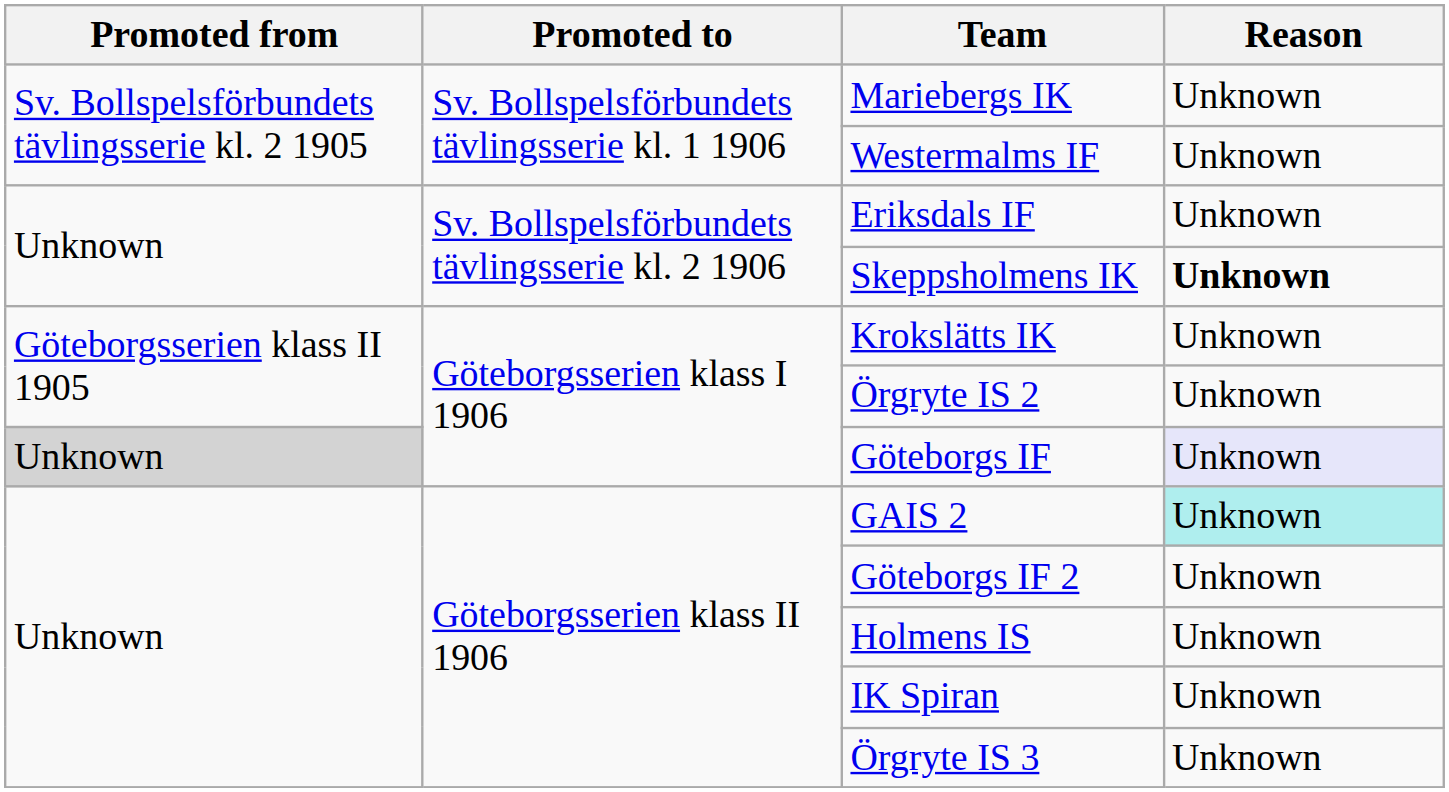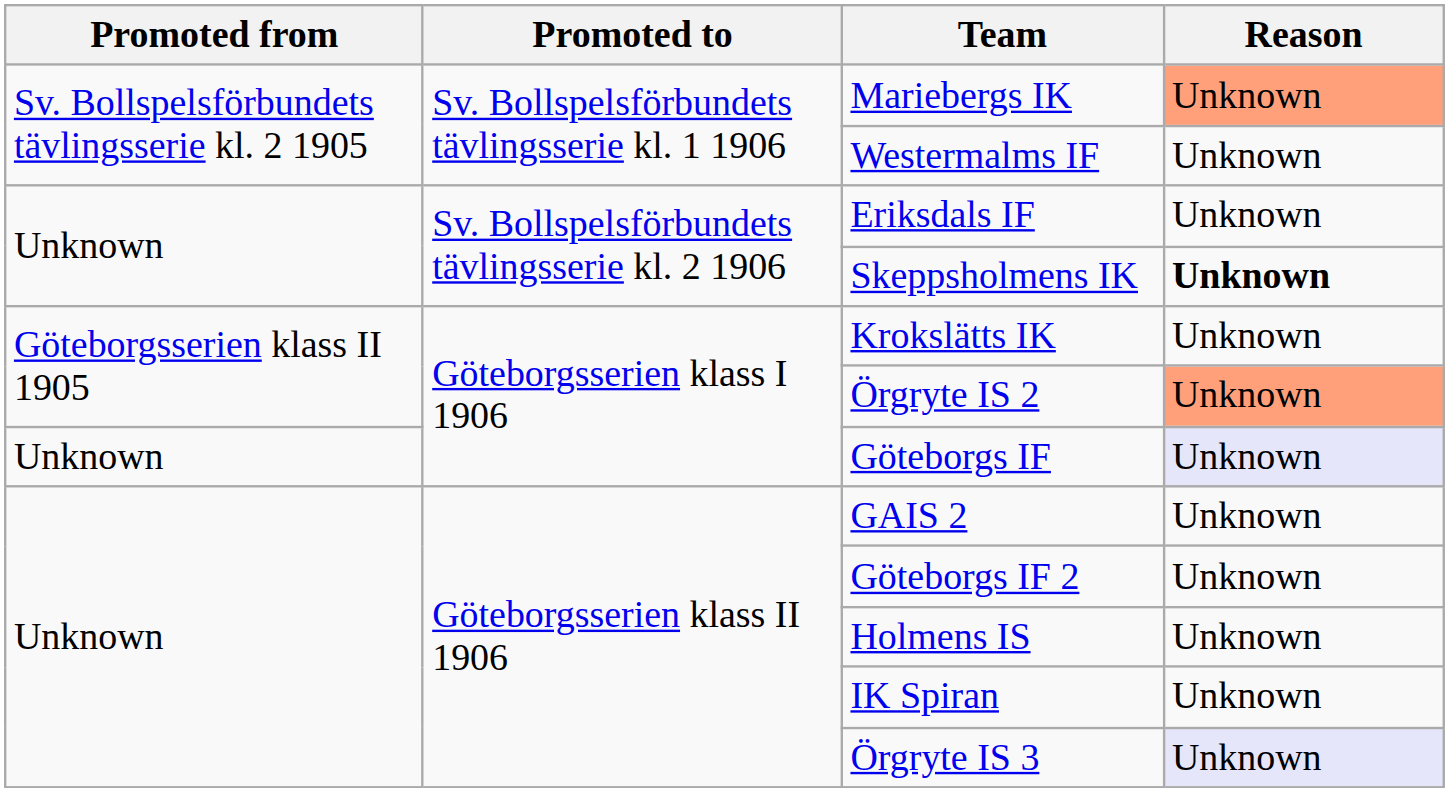(1247, 94) no background -> (1247, 94) lightsalmon background
(1247, 395) no background -> (1247, 395) lightsalmon background
(89, 455) lightgrey background -> (89, 455) no background
(1247, 515) paleturquoise background -> (1247, 515) no background
(1247, 756) no background -> (1247, 756) lavender background
